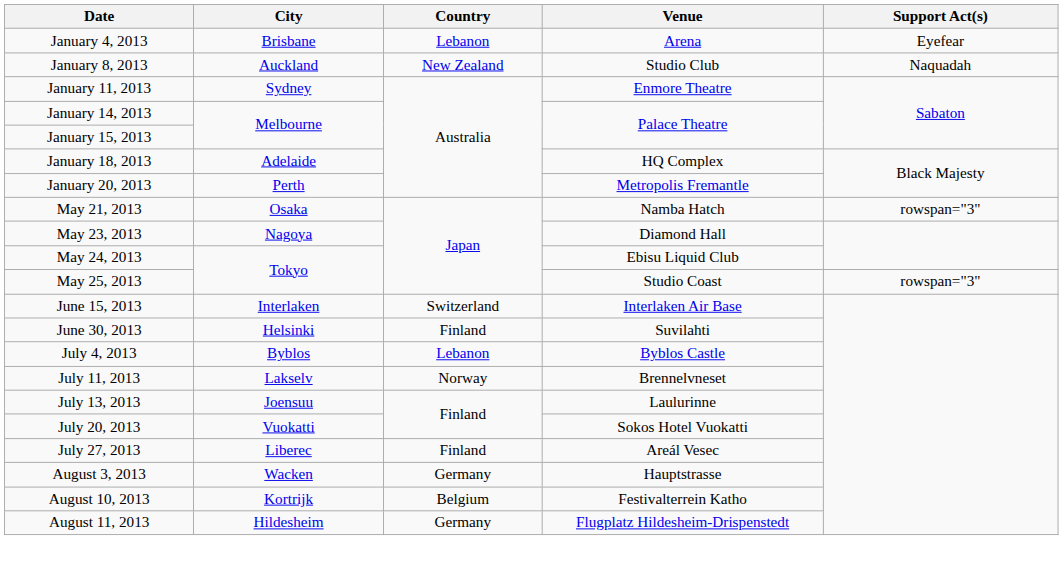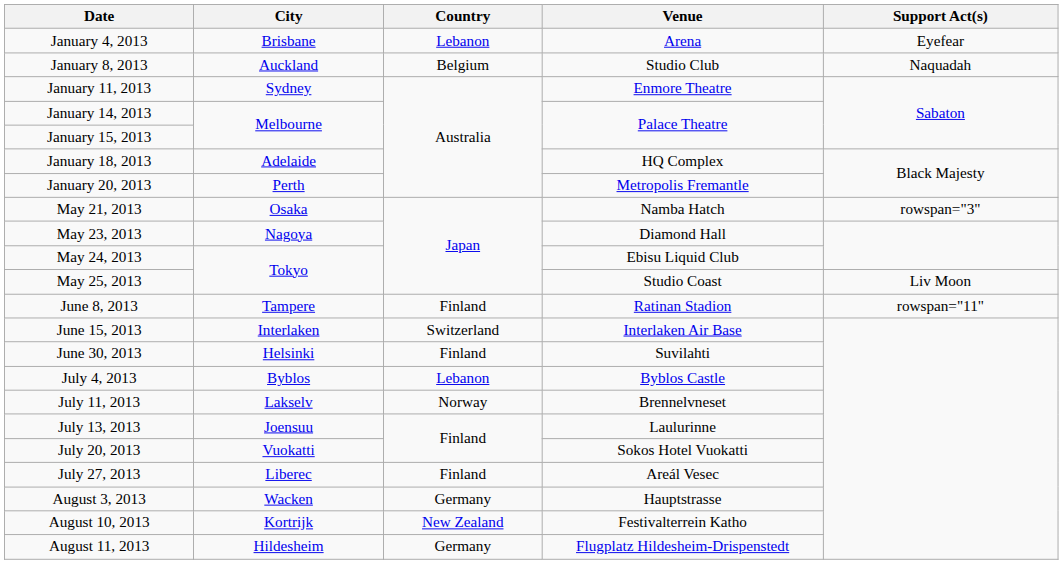(463, 64) New Zealand -> (463, 64) Belgium
(940, 281) rowspan="3" -> (940, 281) Liv Moon
+ row: (99, 305)
(463, 498) Belgium -> (463, 522) New Zealand
